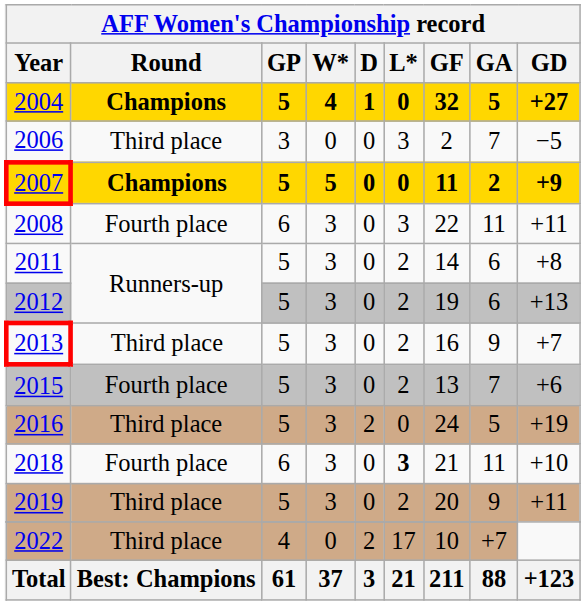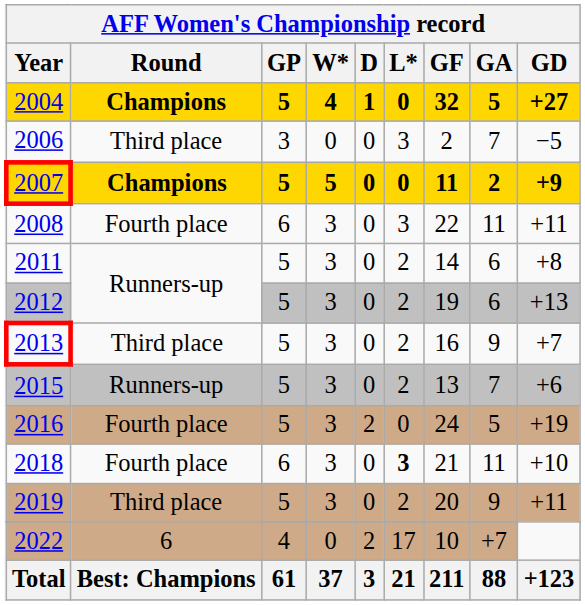(166, 384) Fourth place -> (166, 384) Runners-up
(166, 424) Third place -> (166, 424) Fourth place
(166, 540) Third place -> (166, 540) 6
